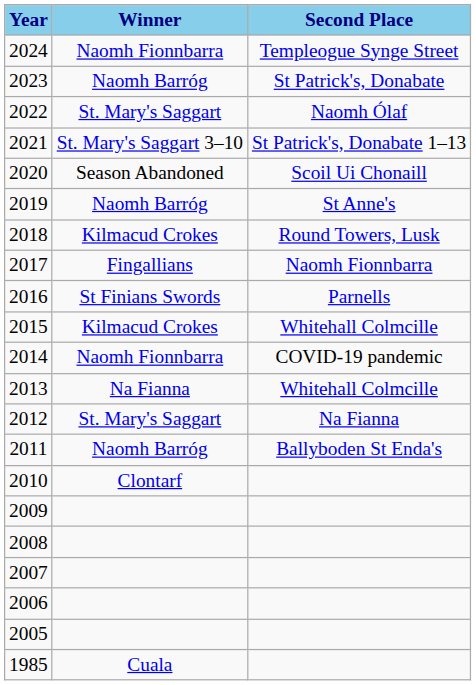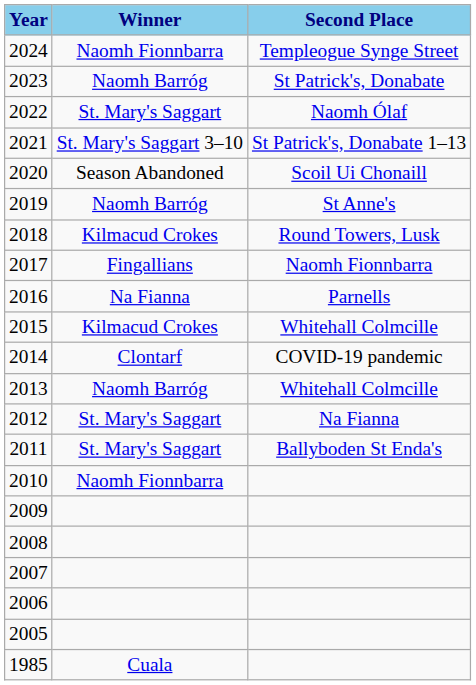(150, 296) St Finians Swords -> (150, 296) Na Fianna
(150, 357) Naomh Fionnbarra -> (150, 357) Clontarf
(150, 388) Na Fianna -> (150, 388) Naomh Barróg
(150, 449) Naomh Barróg -> (150, 449) St. Mary's Saggart
(150, 480) Clontarf -> (150, 480) Naomh Fionnbarra
